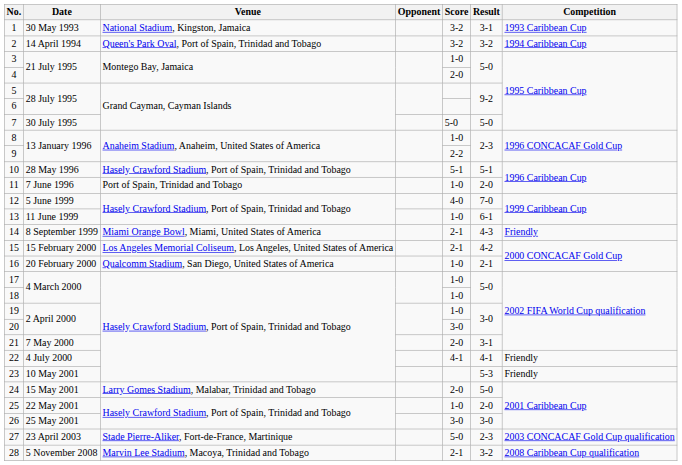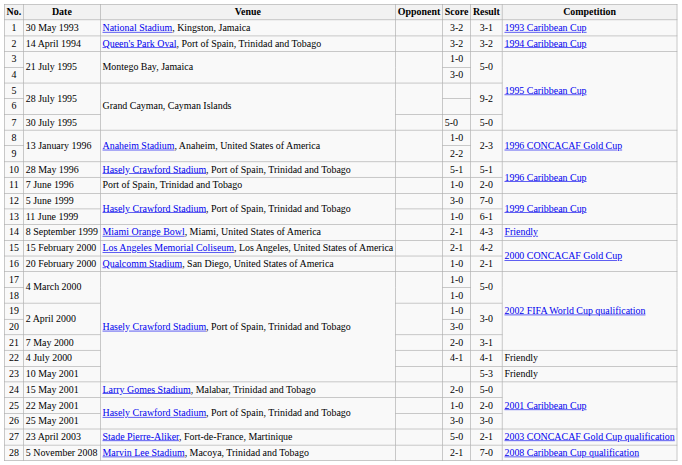(457, 75) 2-0 -> (457, 75) 3-0
(457, 201) 4-0 -> (457, 201) 3-0
(486, 437) 2-3 -> (486, 437) 2-1
(486, 452) 3-2 -> (486, 452) 7-0
